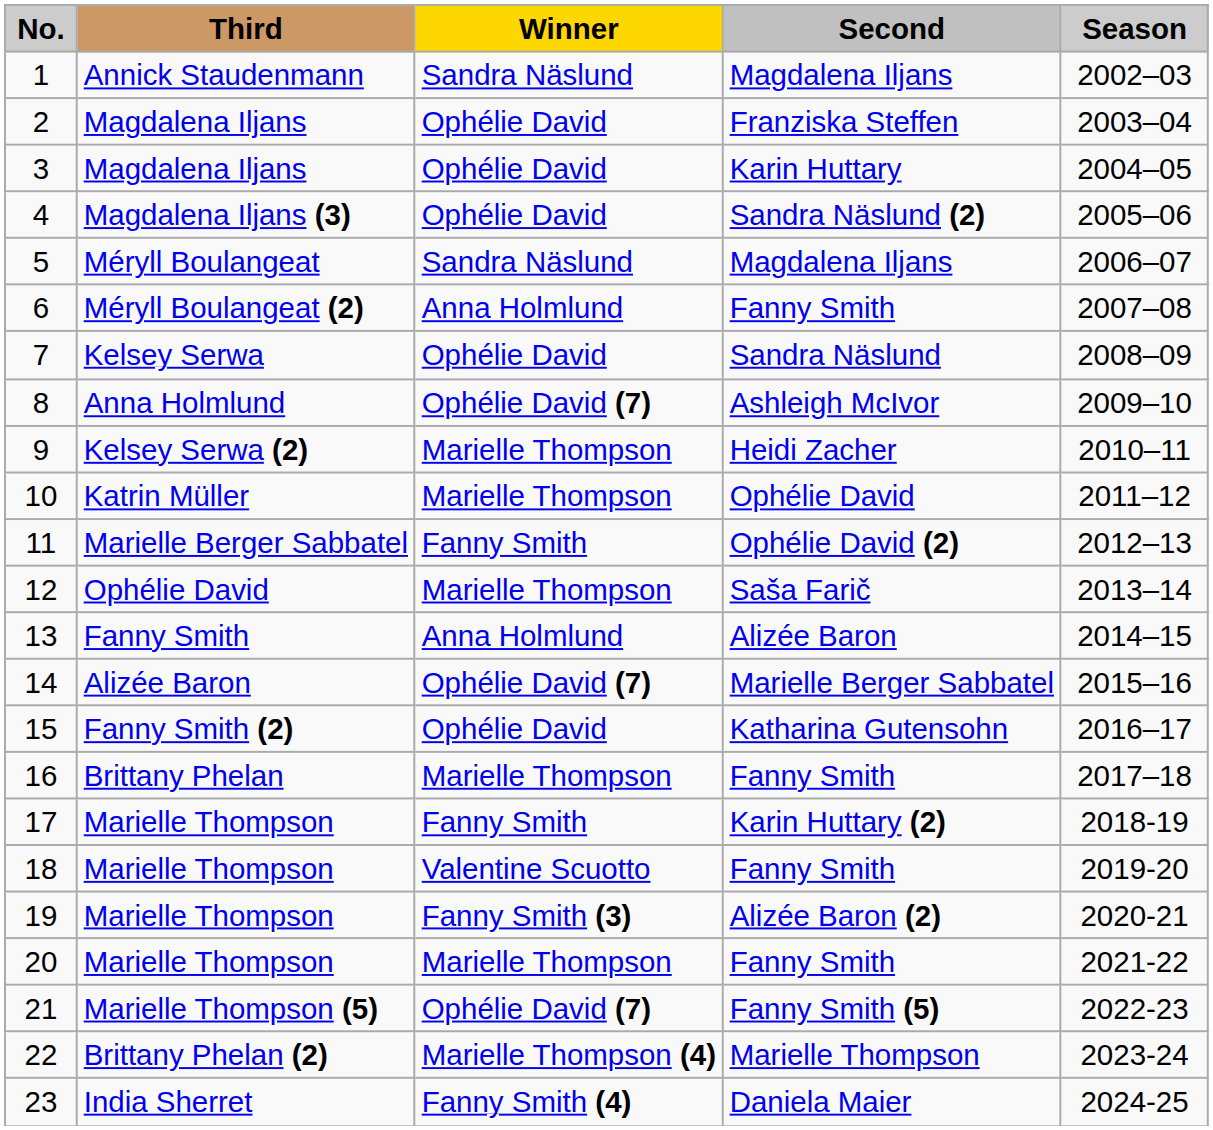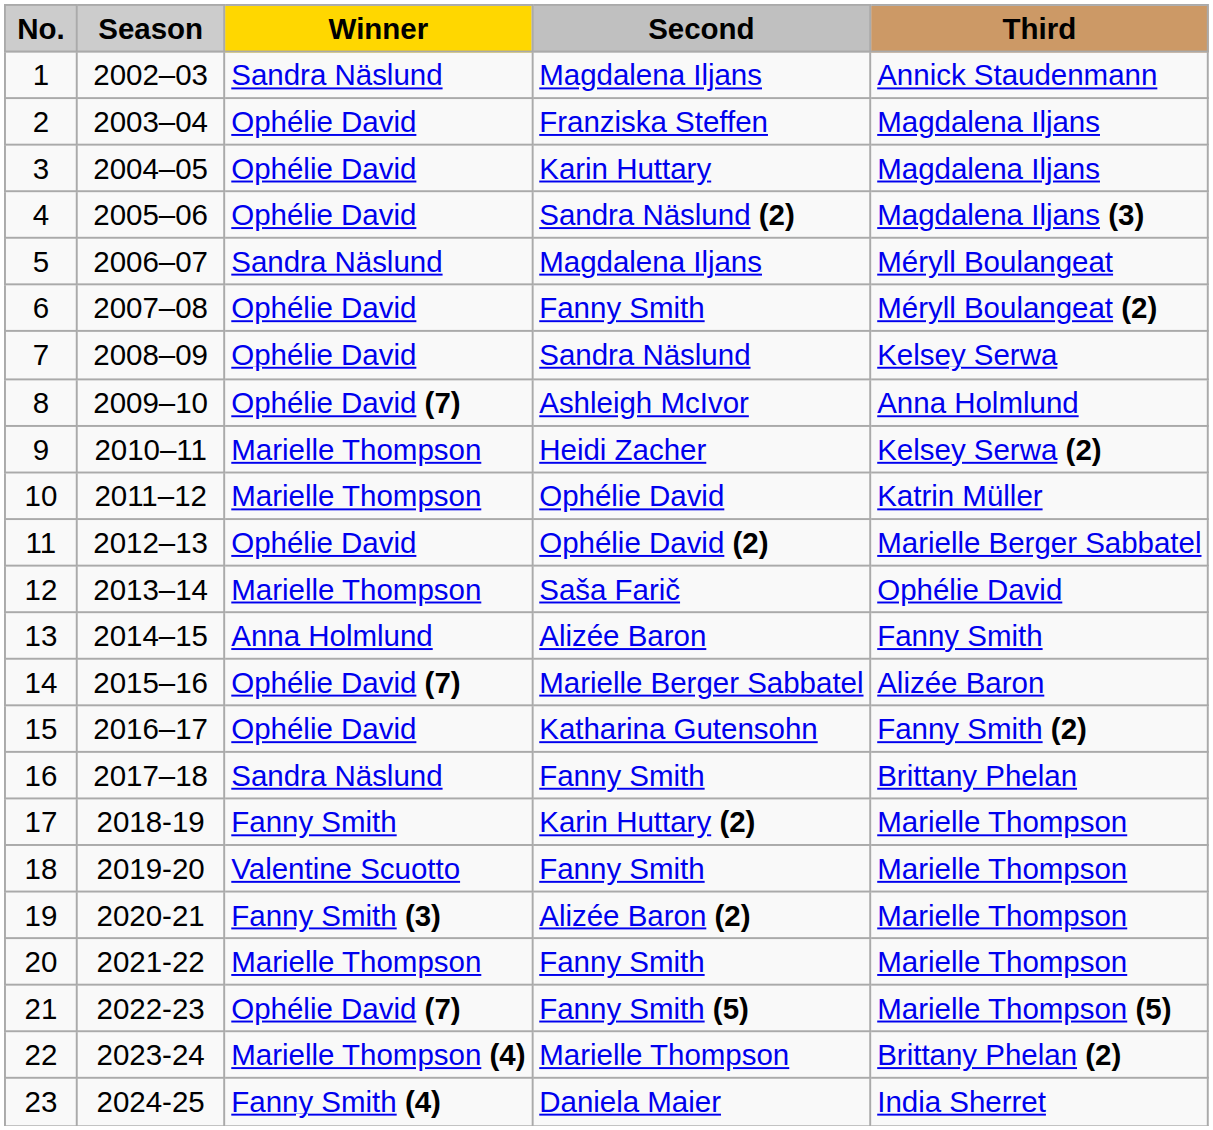columns swapped: (1135, 28) <-> (246, 28)
(522, 309) Anna Holmlund -> (324, 309) Ophélie David
(504, 542) Fanny Smith -> (324, 542) Ophélie David
(547, 775) Marielle Thompson -> (337, 775) Sandra Näslund
